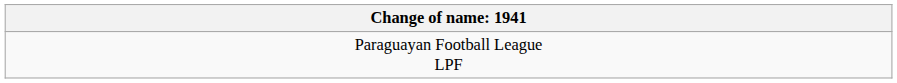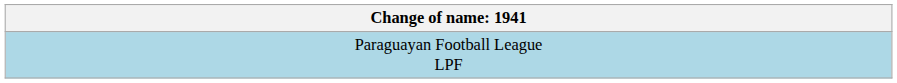(449, 54) no background -> (449, 54) lightblue background
